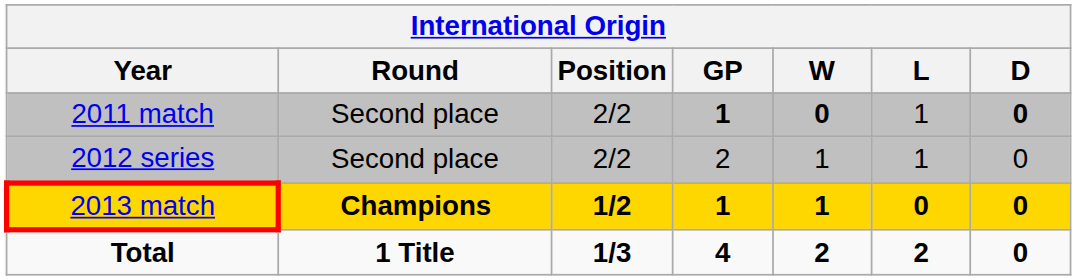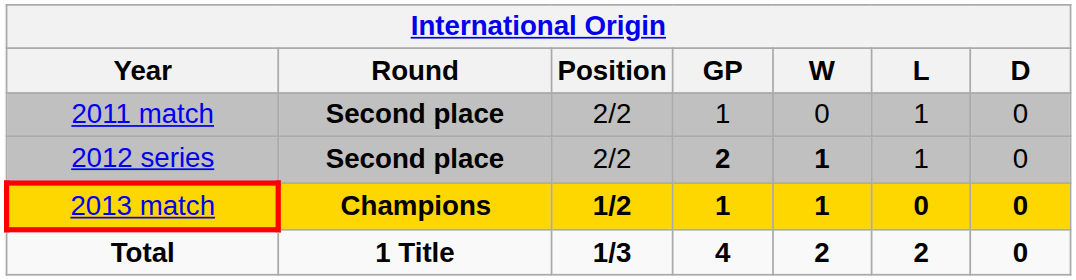(415, 114) normal -> (415, 114) bold
(723, 114) bold -> (723, 114) normal
(822, 114) bold -> (822, 114) normal
(1020, 114) bold -> (1020, 114) normal
(415, 159) normal -> (415, 159) bold
(723, 159) normal -> (723, 159) bold
(822, 159) normal -> (822, 159) bold
